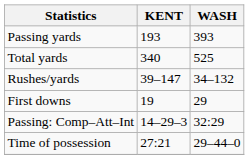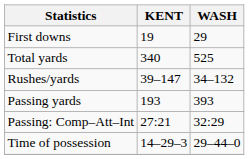rows swapped: (39, 100) <-> (44, 36)
(164, 122) 14–29–3 -> (156, 122) 27:21
(156, 143) 27:21 -> (164, 143) 14–29–3
